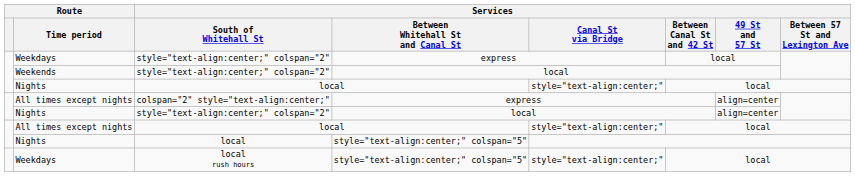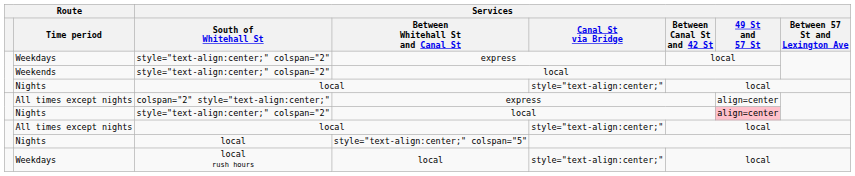(748, 113) no background -> (748, 113) pink background
(430, 160) style="text-align:center;" colspan="5" -> (430, 160) local
